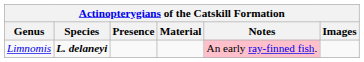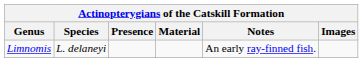(82, 48) bold -> (81, 48) normal
(262, 48) pink background -> (261, 48) no background
